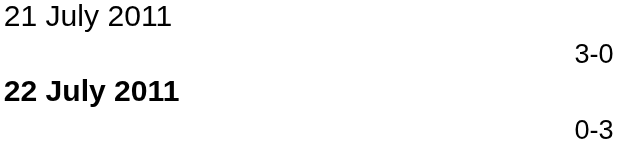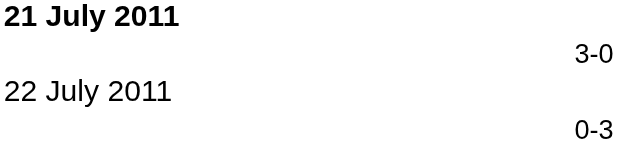(88, 15) normal -> (92, 15) bold
(92, 91) bold -> (88, 91) normal
